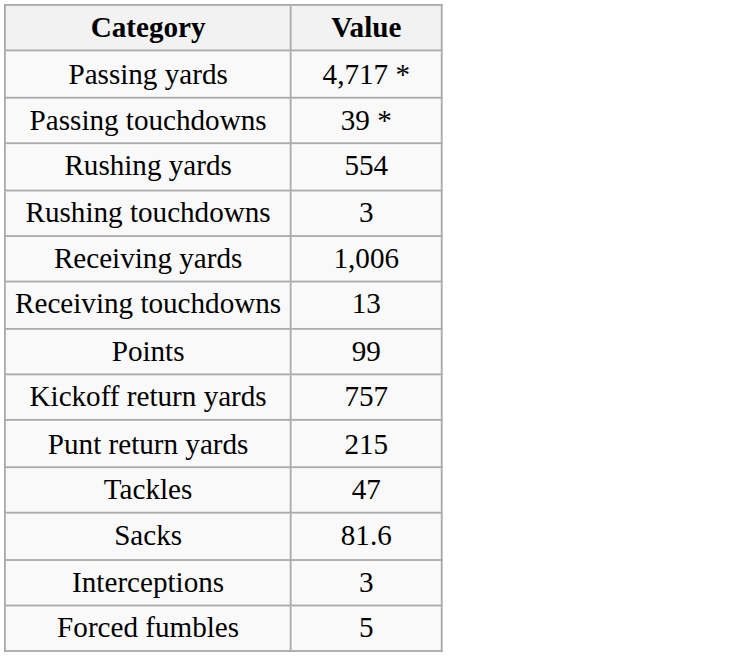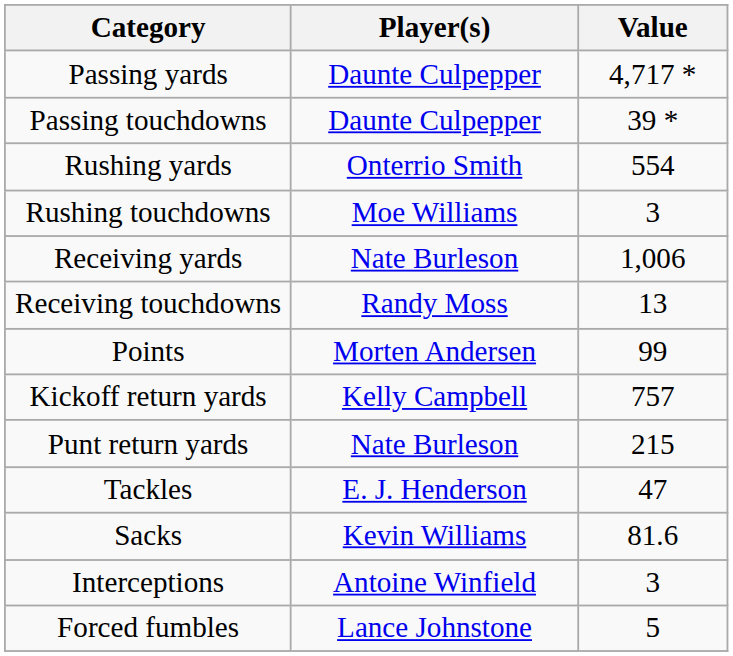+ column: (435, 27)
